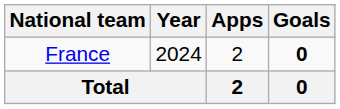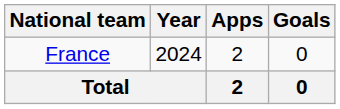(302, 53) bold -> (302, 53) normal
